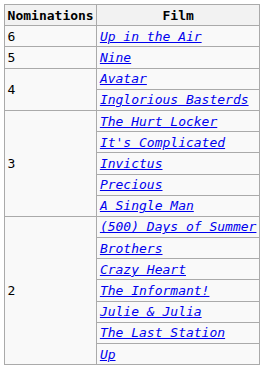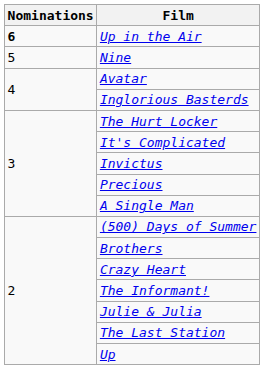(12, 36) normal -> (12, 36) bold
